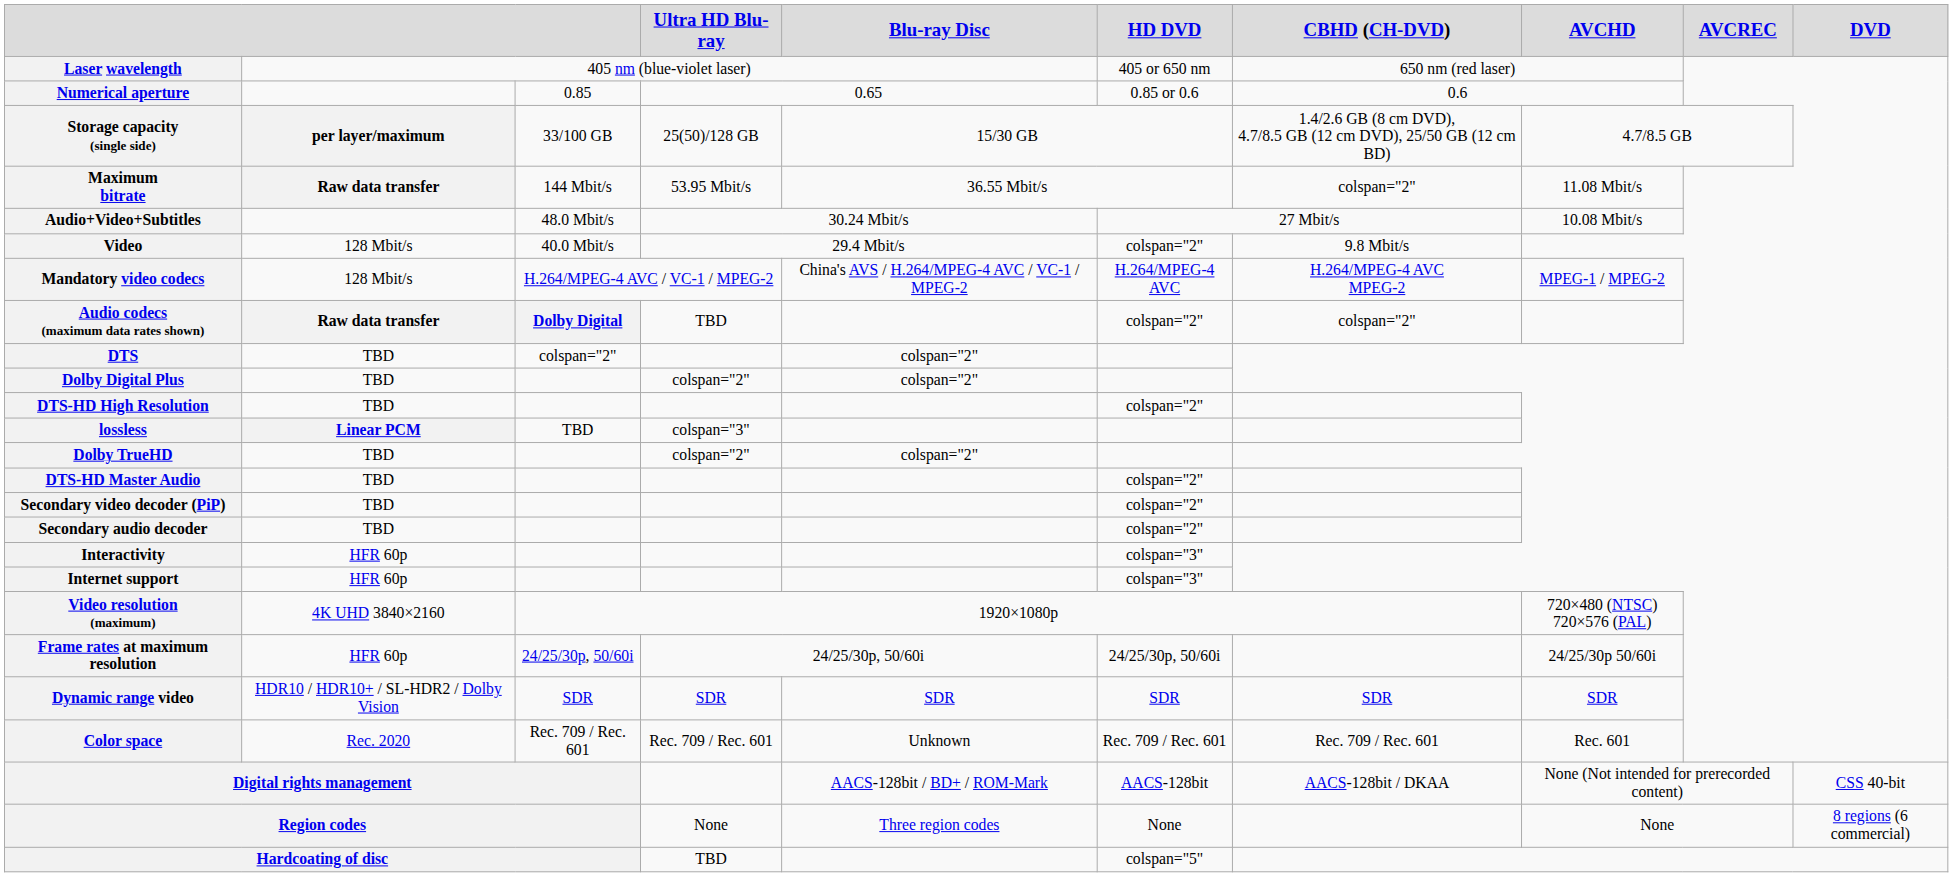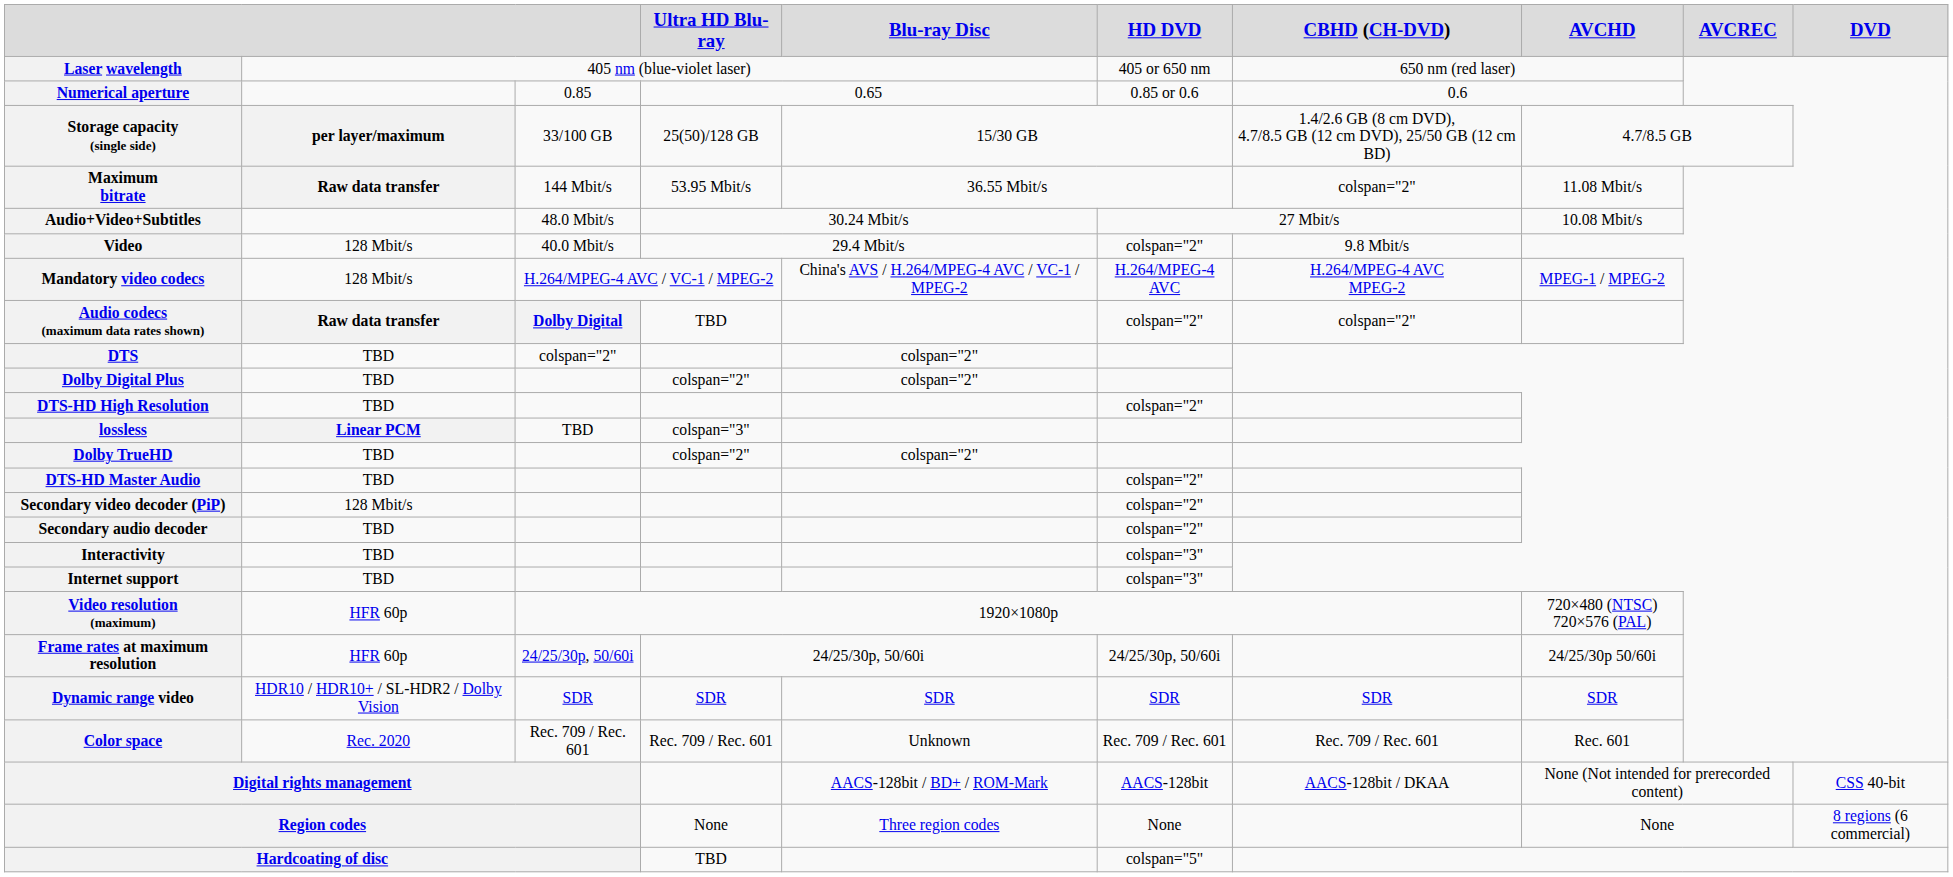(378, 504) TBD -> (378, 504) 128 Mbit/s
(378, 554) HFR 60p -> (378, 554) TBD
(378, 579) HFR 60p -> (378, 579) TBD
(378, 613) 4K UHD 3840×2160 -> (378, 613) HFR 60p
